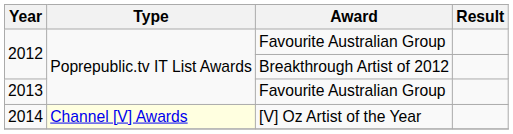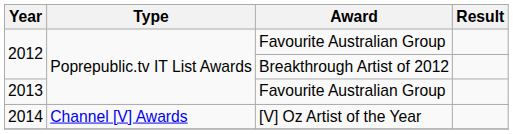(119, 116) lightyellow background -> (119, 116) no background
